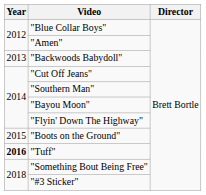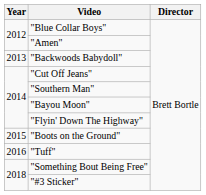(16, 151) bold -> (16, 151) normal
